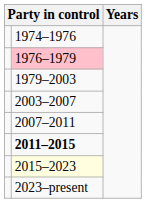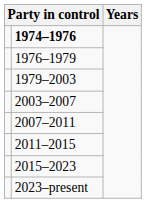(45, 36) normal -> (45, 36) bold
(45, 58) pink background -> (45, 58) no background
(45, 144) bold -> (45, 144) normal
(45, 166) lightyellow background -> (45, 166) no background
